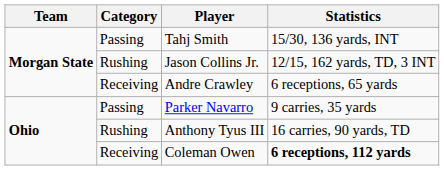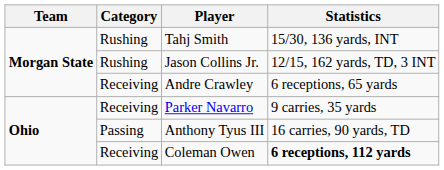(122, 39) Passing -> (124, 39) Rushing
(122, 107) Passing -> (129, 107) Receiving
(124, 130) Rushing -> (122, 130) Passing
